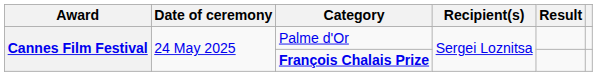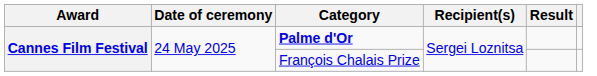(314, 37) normal -> (316, 37) bold
(354, 60) bold -> (349, 60) normal
